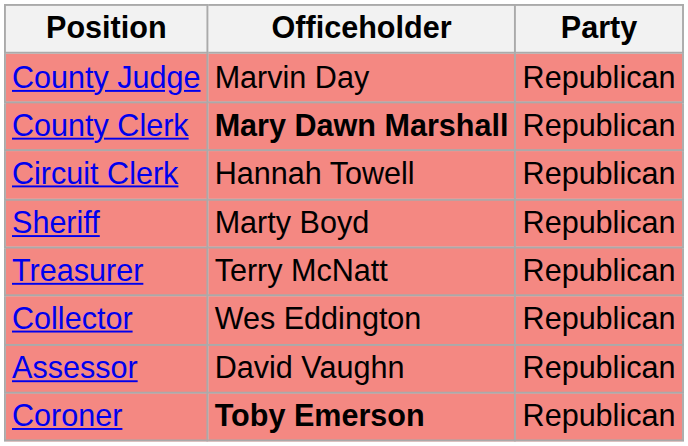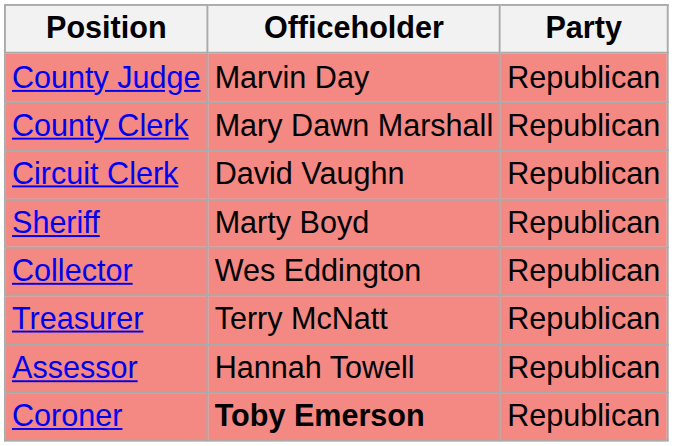(362, 125) bold -> (354, 125) normal
(315, 174) Hannah Towell -> (310, 174) David Vaughn
rows swapped: (78, 271) <-> (72, 319)
(310, 367) David Vaughn -> (315, 367) Hannah Towell
